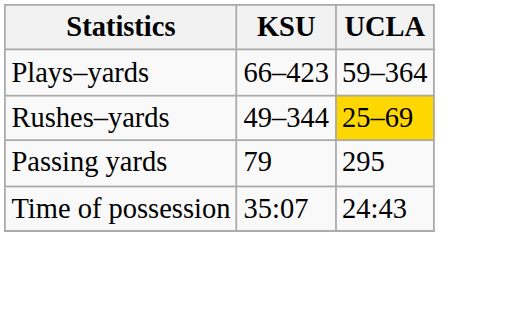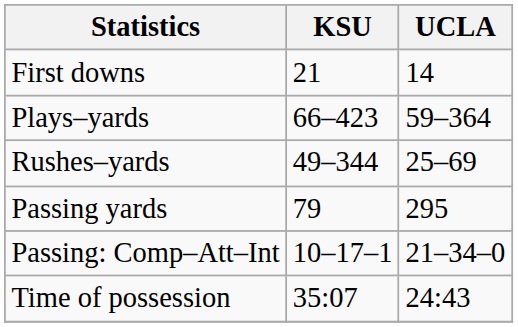+ row: (78, 72)
(378, 117) gold background -> (441, 162) no background
+ row: (146, 252)
